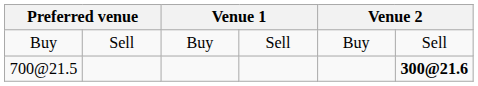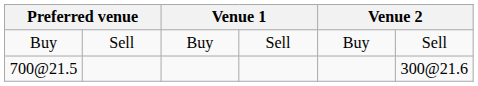(434, 68) bold -> (434, 68) normal
